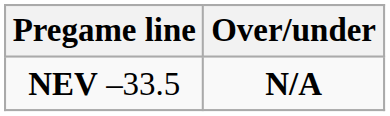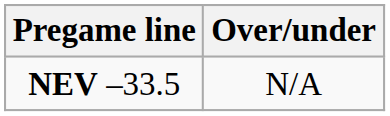(294, 82) bold -> (294, 82) normal
